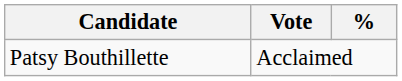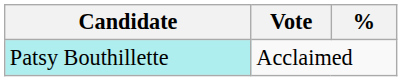(89, 57) no background -> (89, 57) paleturquoise background
